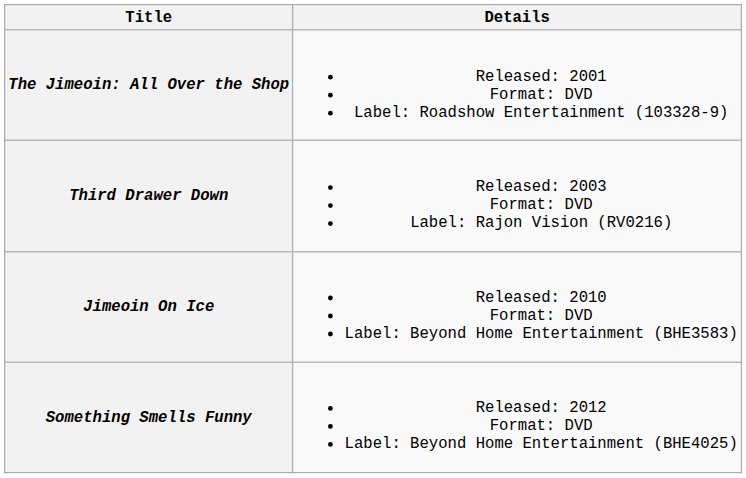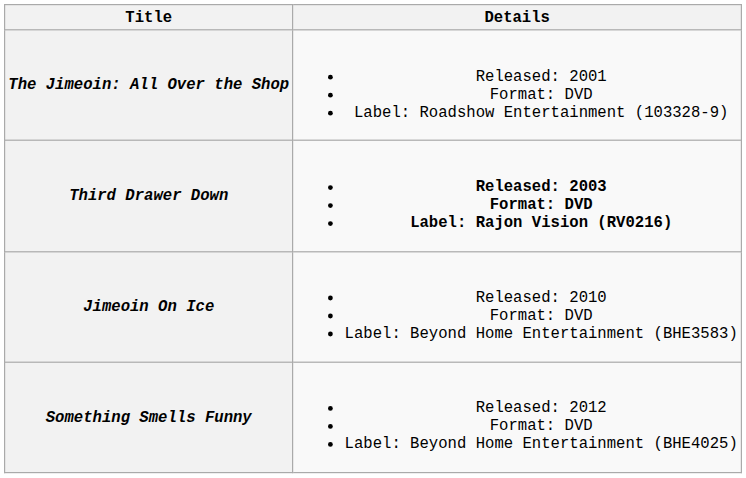(517, 205) normal -> (517, 205) bold
